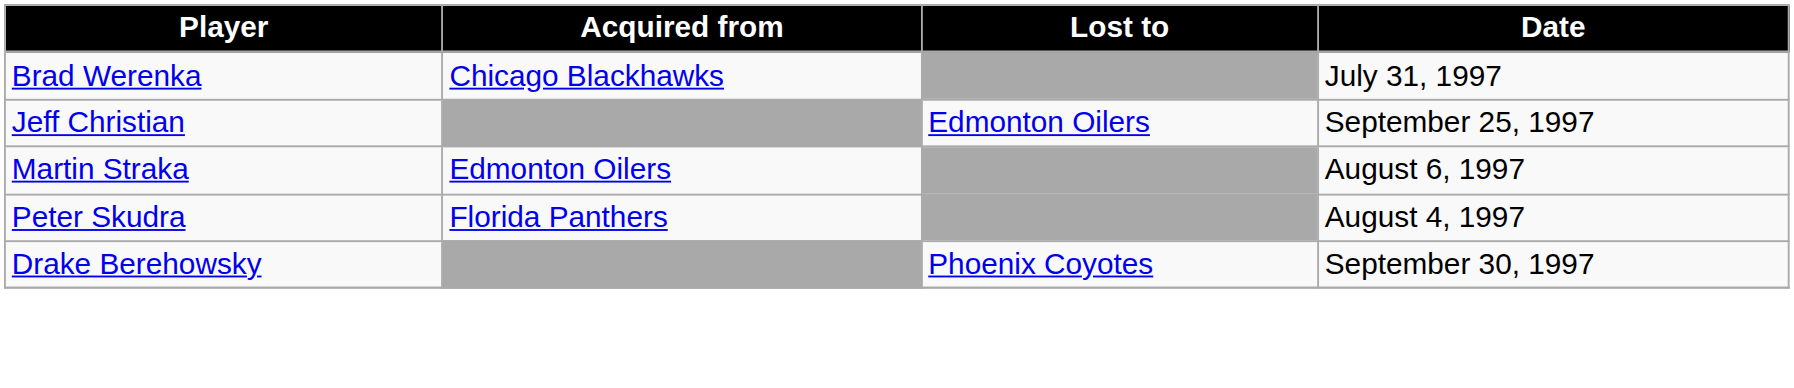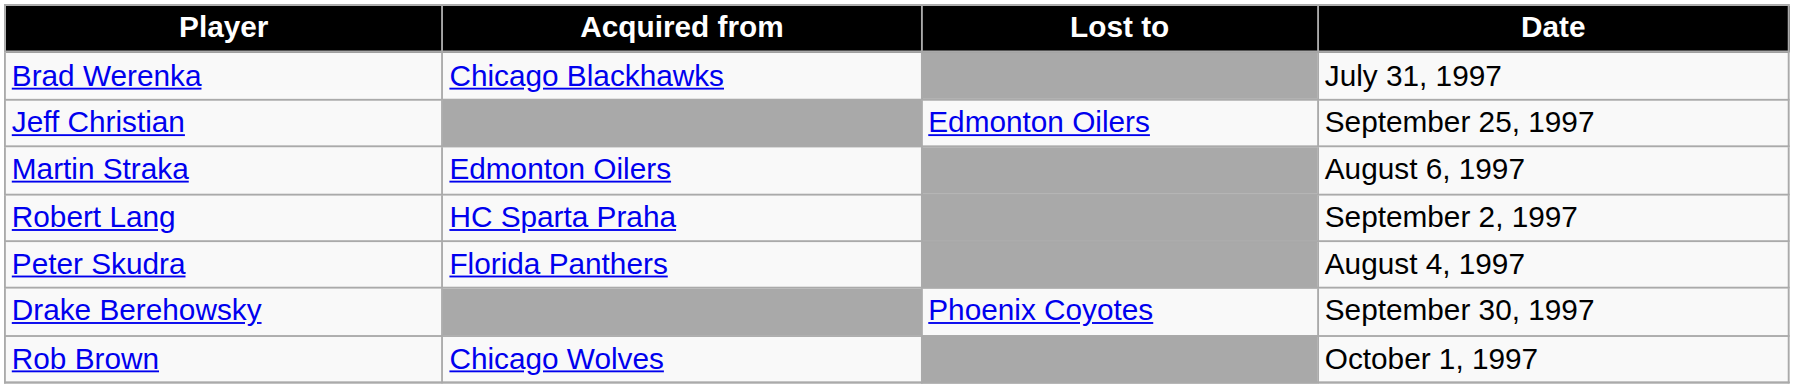+ row: (94, 216)
+ row: (85, 358)
